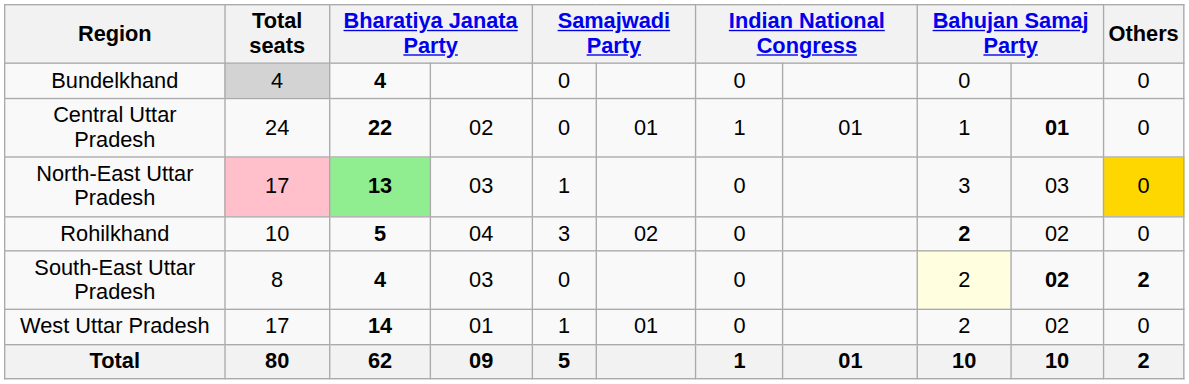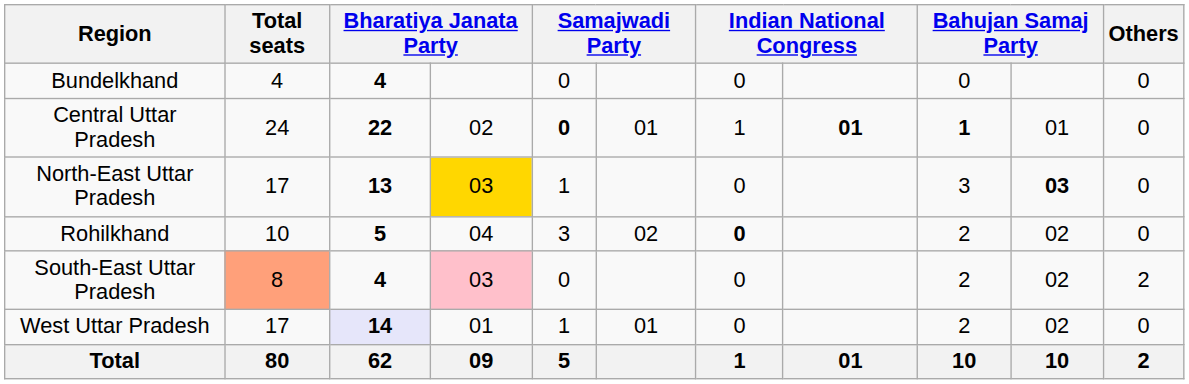(277, 80) lightgrey background -> (277, 80) no background
(564, 127) normal -> (564, 127) bold
(850, 127) normal -> (850, 127) bold
(964, 127) normal -> (964, 127) bold
(1057, 127) bold -> (1057, 127) normal
(277, 186) pink background -> (277, 186) no background
(380, 186) lightgreen background -> (380, 186) no background
(481, 186) no background -> (481, 186) gold background
(1057, 186) normal -> (1057, 186) bold
(1144, 186) gold background -> (1144, 186) no background
(739, 233) normal -> (739, 233) bold
(964, 233) bold -> (964, 233) normal
(277, 279) no background -> (277, 279) lightsalmon background
(481, 279) no background -> (481, 279) pink background
(964, 279) lightyellow background -> (964, 279) no background
(1057, 279) bold -> (1057, 279) normal
(1144, 279) bold -> (1144, 279) normal
(380, 326) no background -> (380, 326) lavender background
